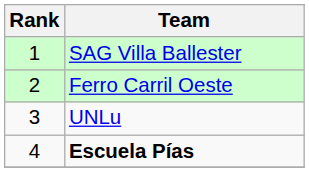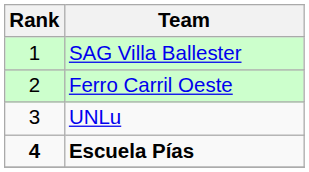(34, 150) normal -> (34, 150) bold
